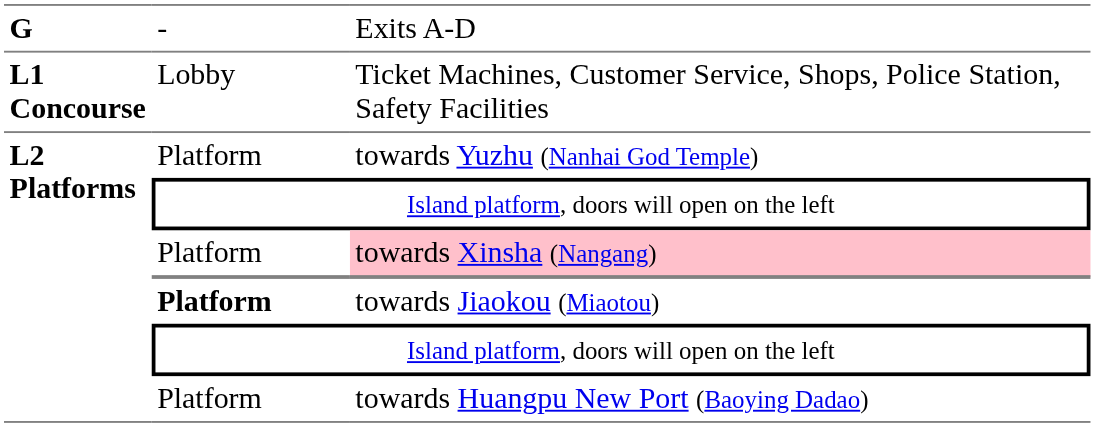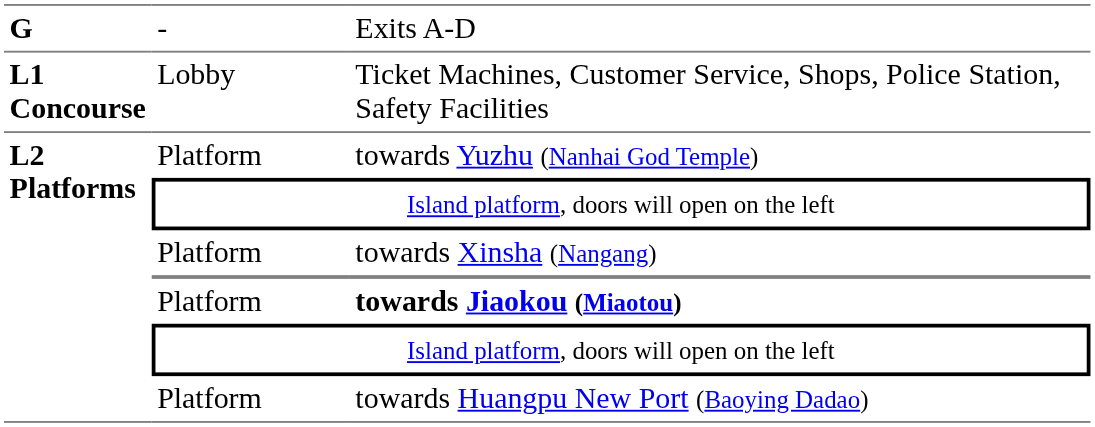(506, 252) pink background -> (506, 252) no background
(214, 300) bold -> (209, 300) normal
(507, 300) normal -> (518, 300) bold
